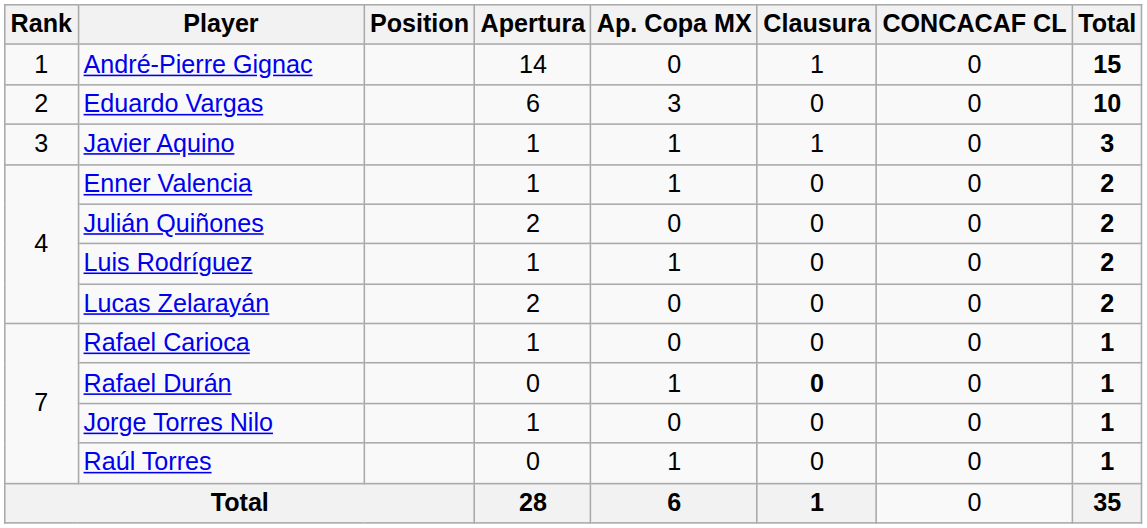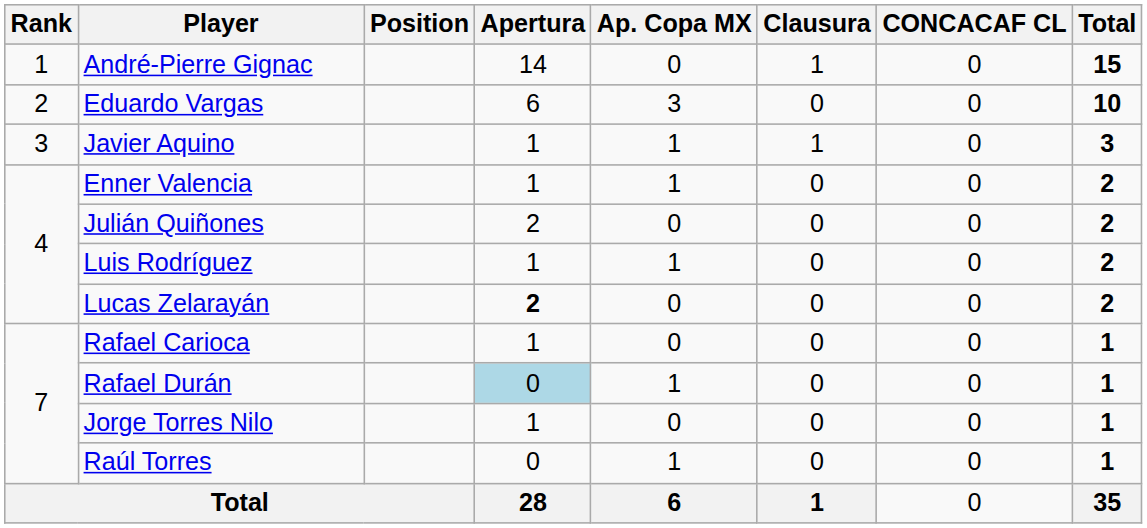(533, 303) normal -> (533, 303) bold
(533, 382) no background -> (533, 382) lightblue background
(817, 382) bold -> (817, 382) normal
